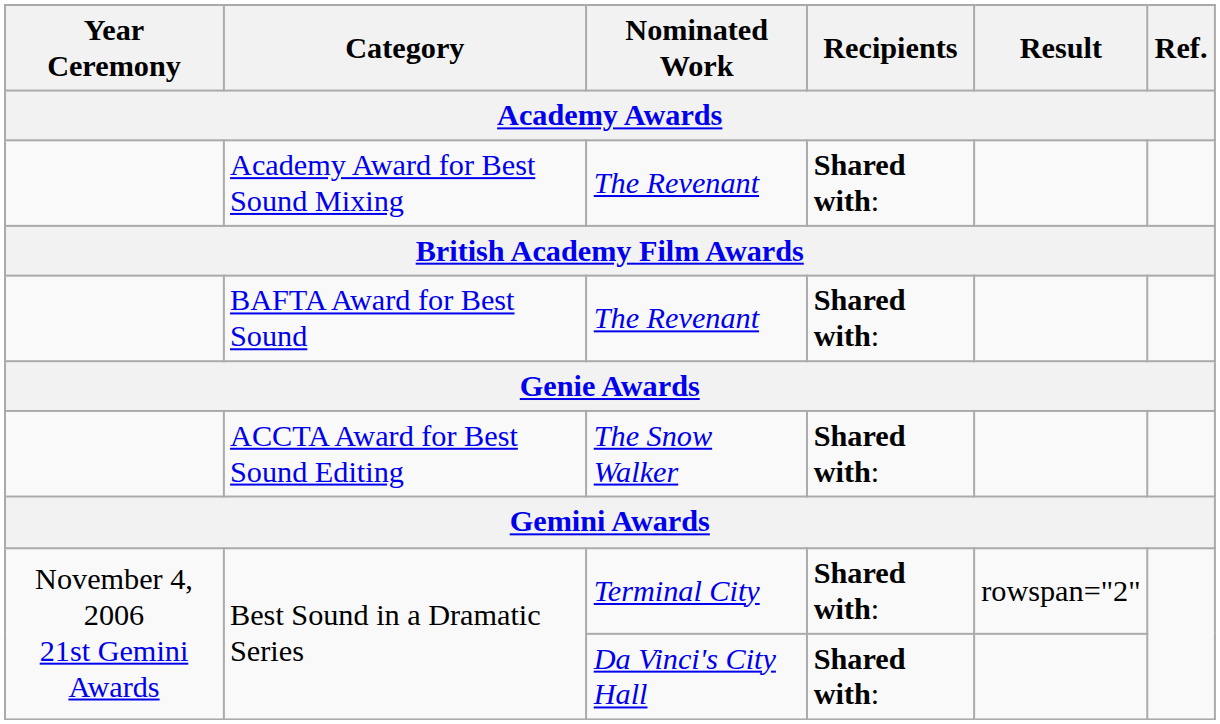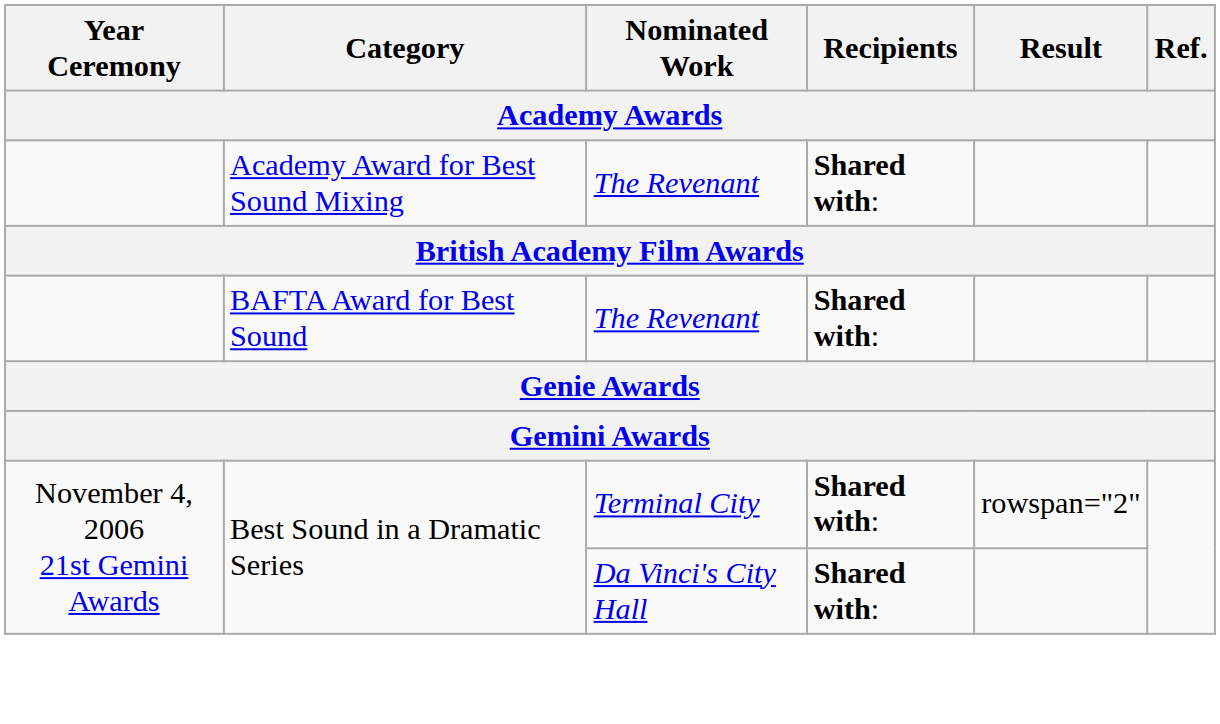- row: (374, 454)
